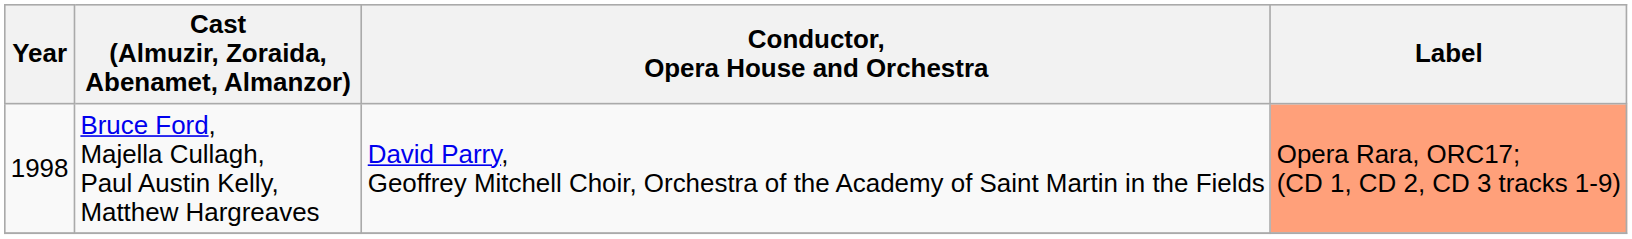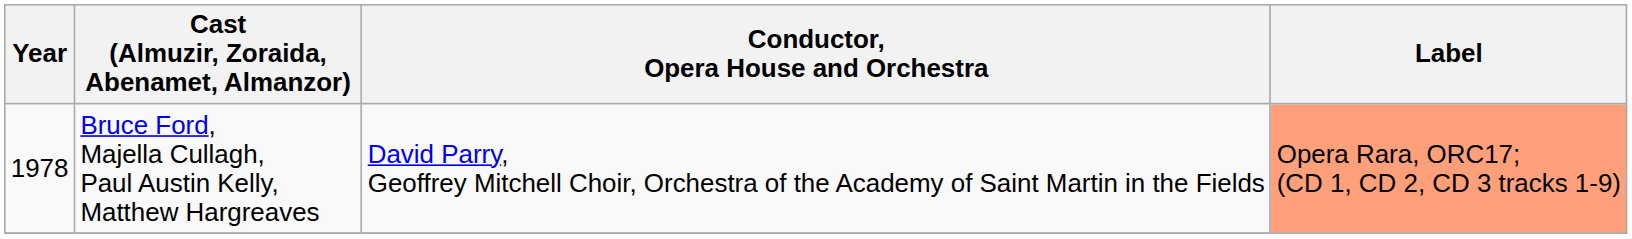(40, 168) 1998 -> (40, 168) 1978
